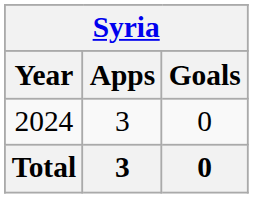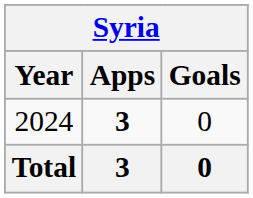(122, 121) normal -> (122, 121) bold
